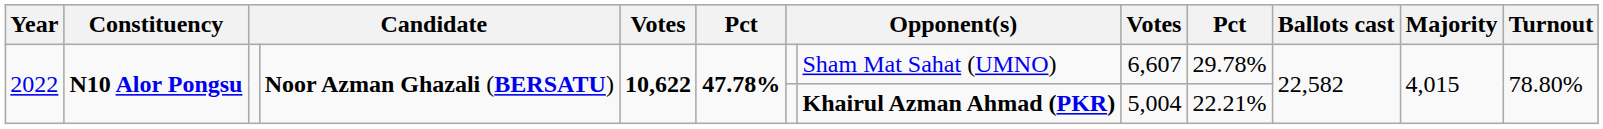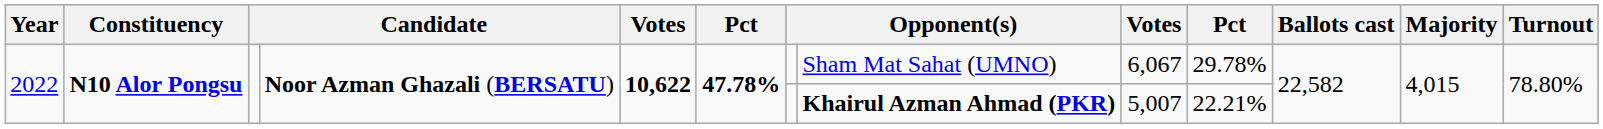(1154, 63) 6,607 -> (1154, 63) 6,067
(1154, 103) 5,004 -> (1154, 103) 5,007
